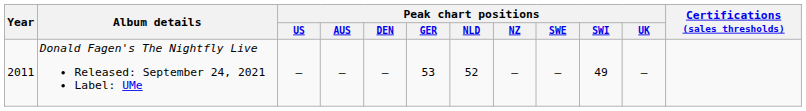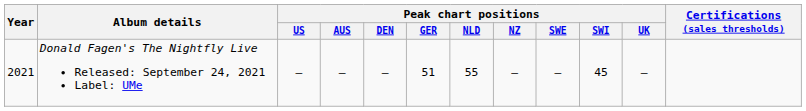(21, 72) 2011 -> (21, 72) 2021
(428, 72) 53 -> (428, 72) 51
(472, 72) 52 -> (472, 72) 55
(601, 72) 49 -> (601, 72) 45
